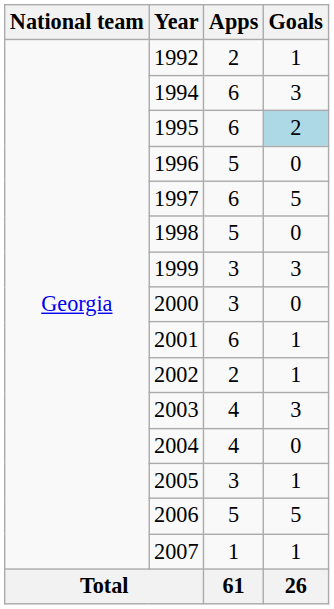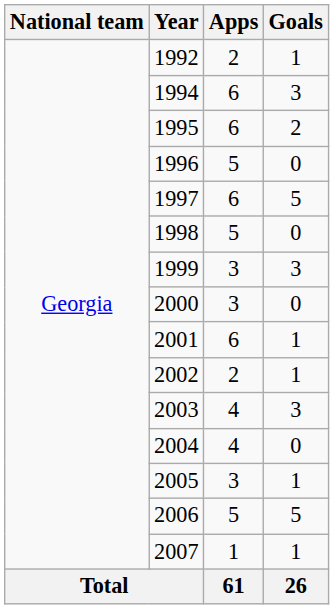(296, 127) lightblue background -> (296, 127) no background
